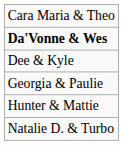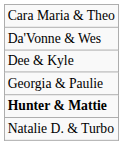(57, 38) bold -> (54, 38) normal
(53, 106) normal -> (57, 106) bold
